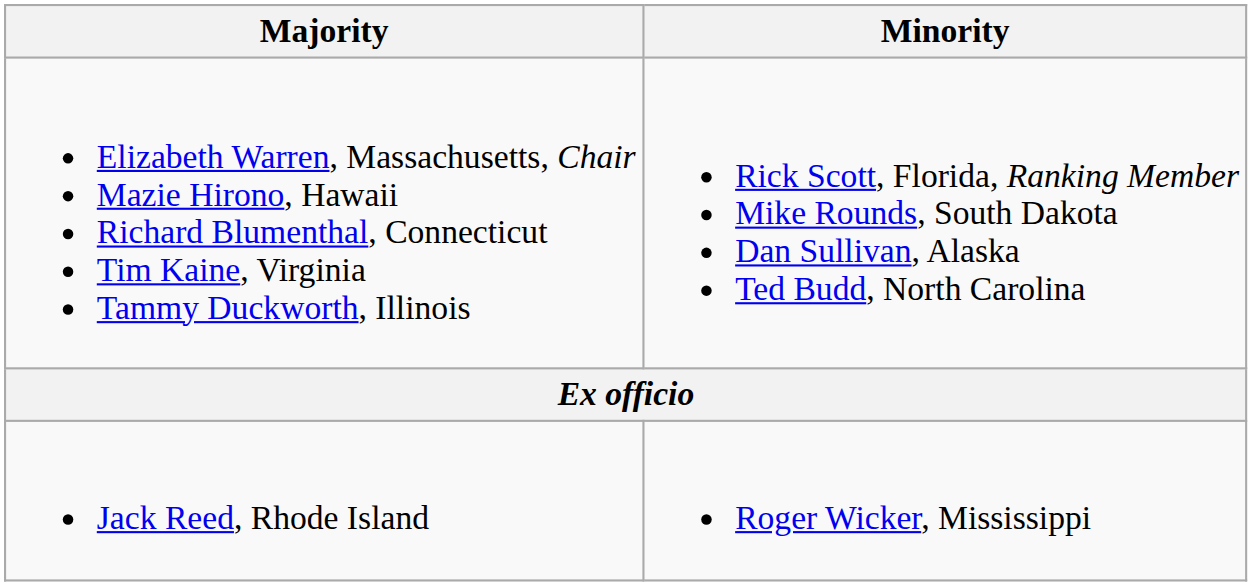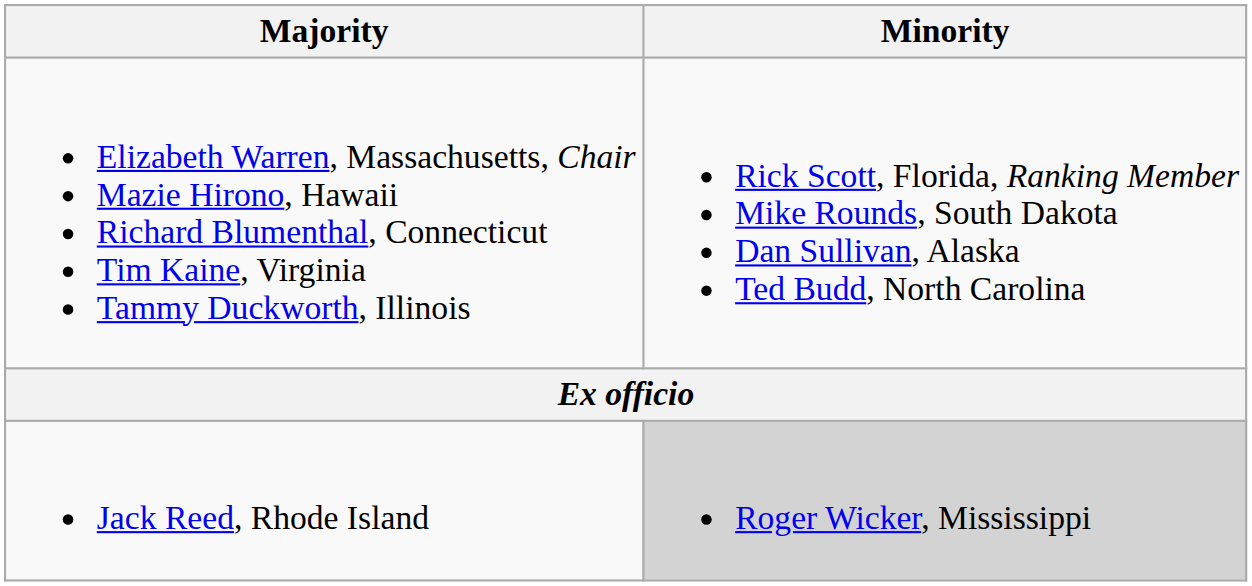(945, 519) no background -> (945, 519) lightgrey background
